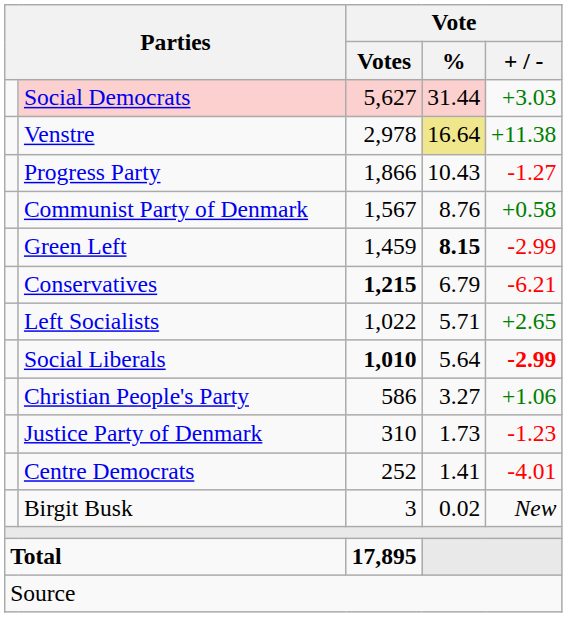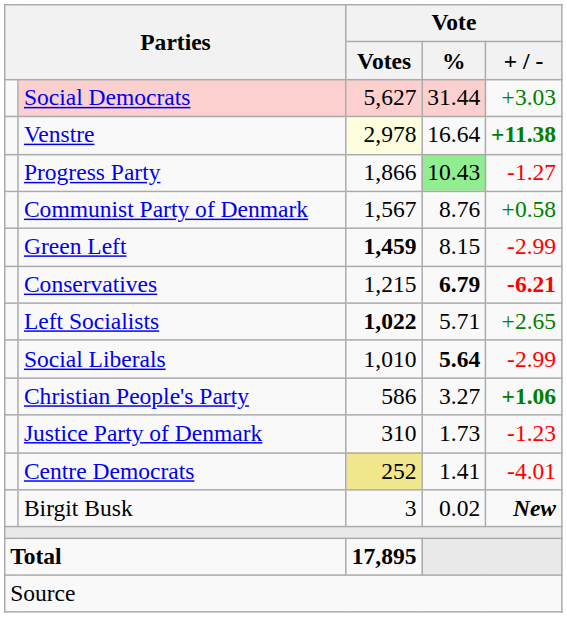(390, 135) no background -> (390, 135) lightyellow background
(454, 135) khaki background -> (454, 135) no background
(524, 135) normal -> (524, 135) bold
(454, 172) no background -> (454, 172) lightgreen background
(390, 246) normal -> (390, 246) bold
(460, 246) bold -> (460, 246) normal
(390, 284) bold -> (390, 284) normal
(460, 284) normal -> (460, 284) bold
(532, 284) normal -> (532, 284) bold
(390, 321) normal -> (390, 321) bold
(390, 358) bold -> (390, 358) normal
(460, 358) normal -> (460, 358) bold
(532, 358) bold -> (532, 358) normal
(529, 396) normal -> (529, 396) bold
(399, 470) no background -> (399, 470) khaki background
(535, 508) normal -> (534, 508) bold
